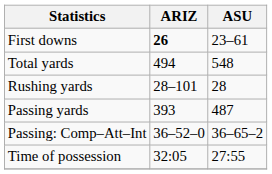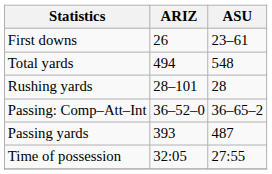(161, 40) bold -> (161, 40) normal
rows swapped: (48, 110) <-> (77, 133)
